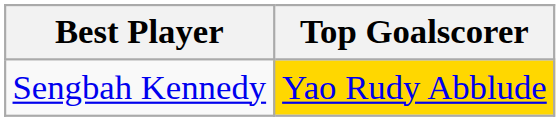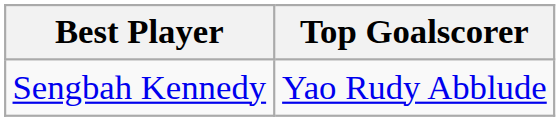(414, 87) gold background -> (414, 87) no background
